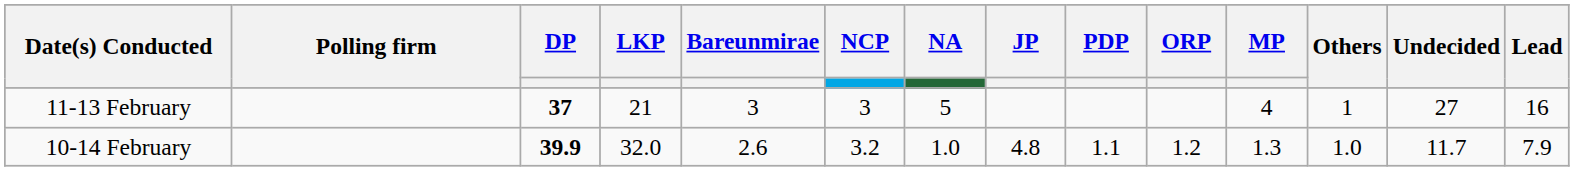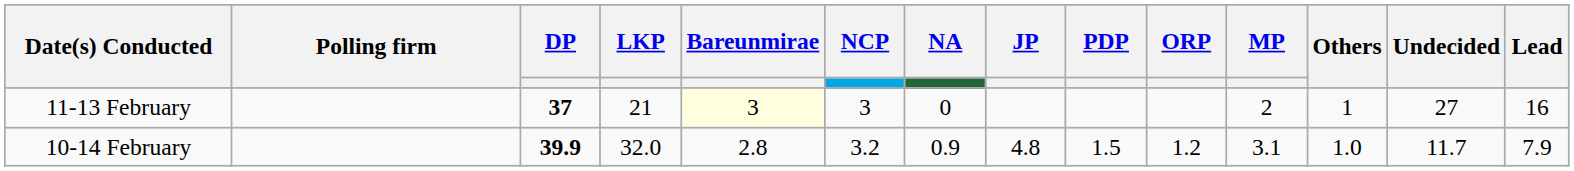(753, 107) no background -> (753, 107) lightyellow background
(945, 107) 5 -> (945, 107) 0
(1267, 107) 4 -> (1267, 107) 2
(753, 146) 2.6 -> (753, 146) 2.8
(945, 146) 1.0 -> (945, 146) 0.9
(1106, 146) 1.1 -> (1106, 146) 1.5
(1267, 146) 1.3 -> (1267, 146) 3.1
